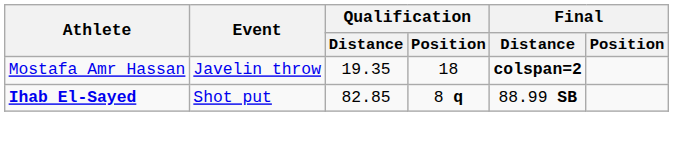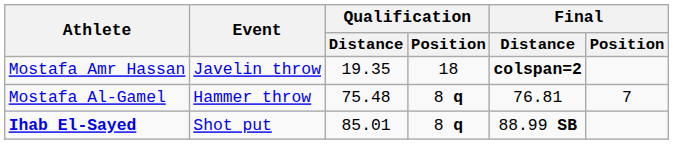+ row: (87, 98)
(366, 98) 82.85 -> (366, 125) 85.01
